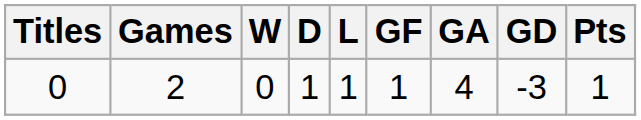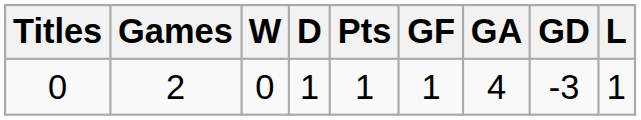columns swapped: (348, 31) <-> (600, 31)
